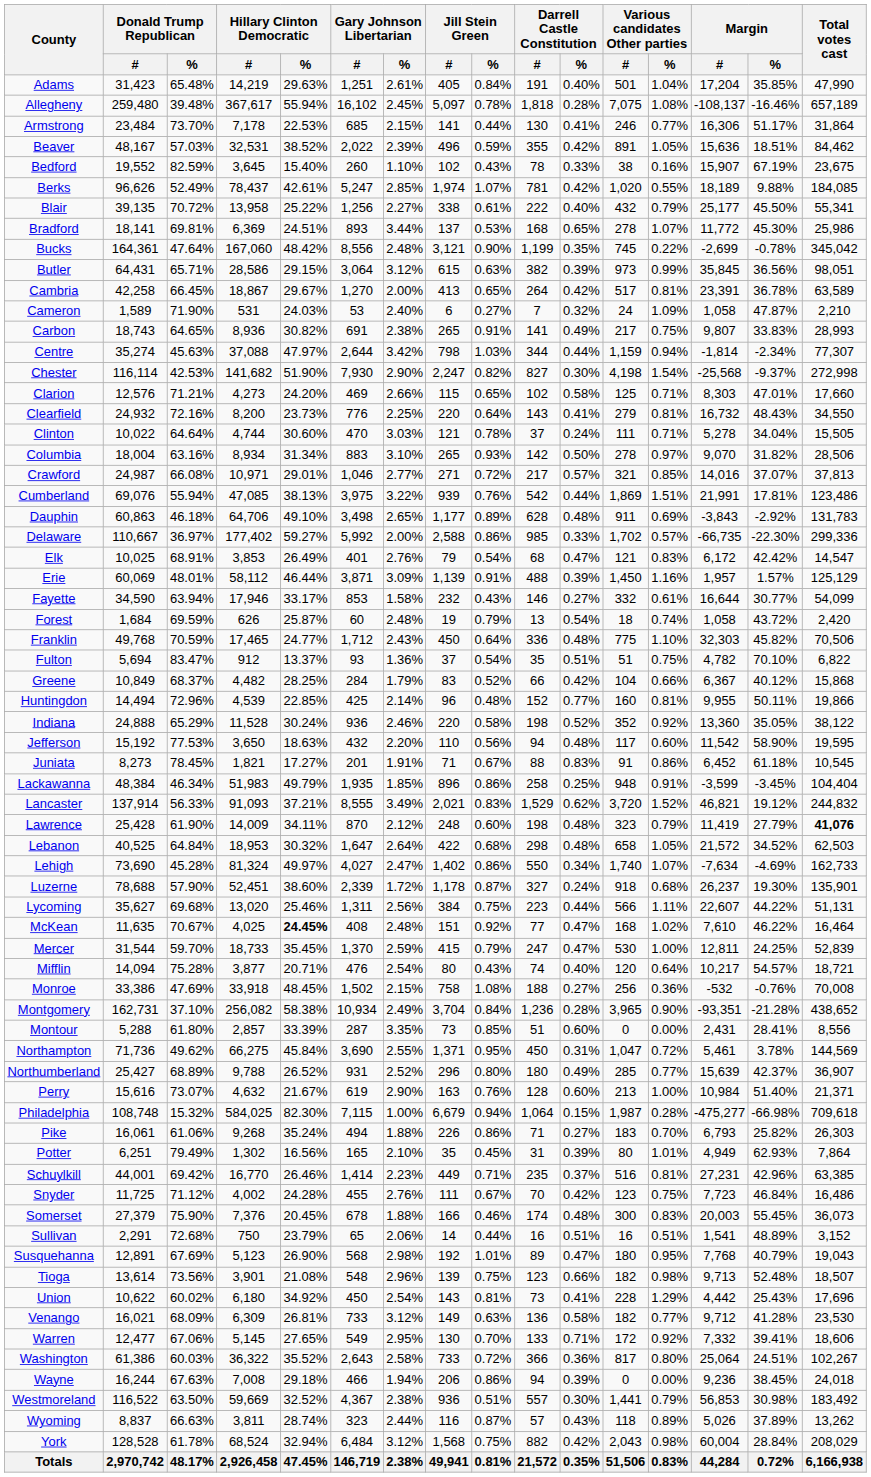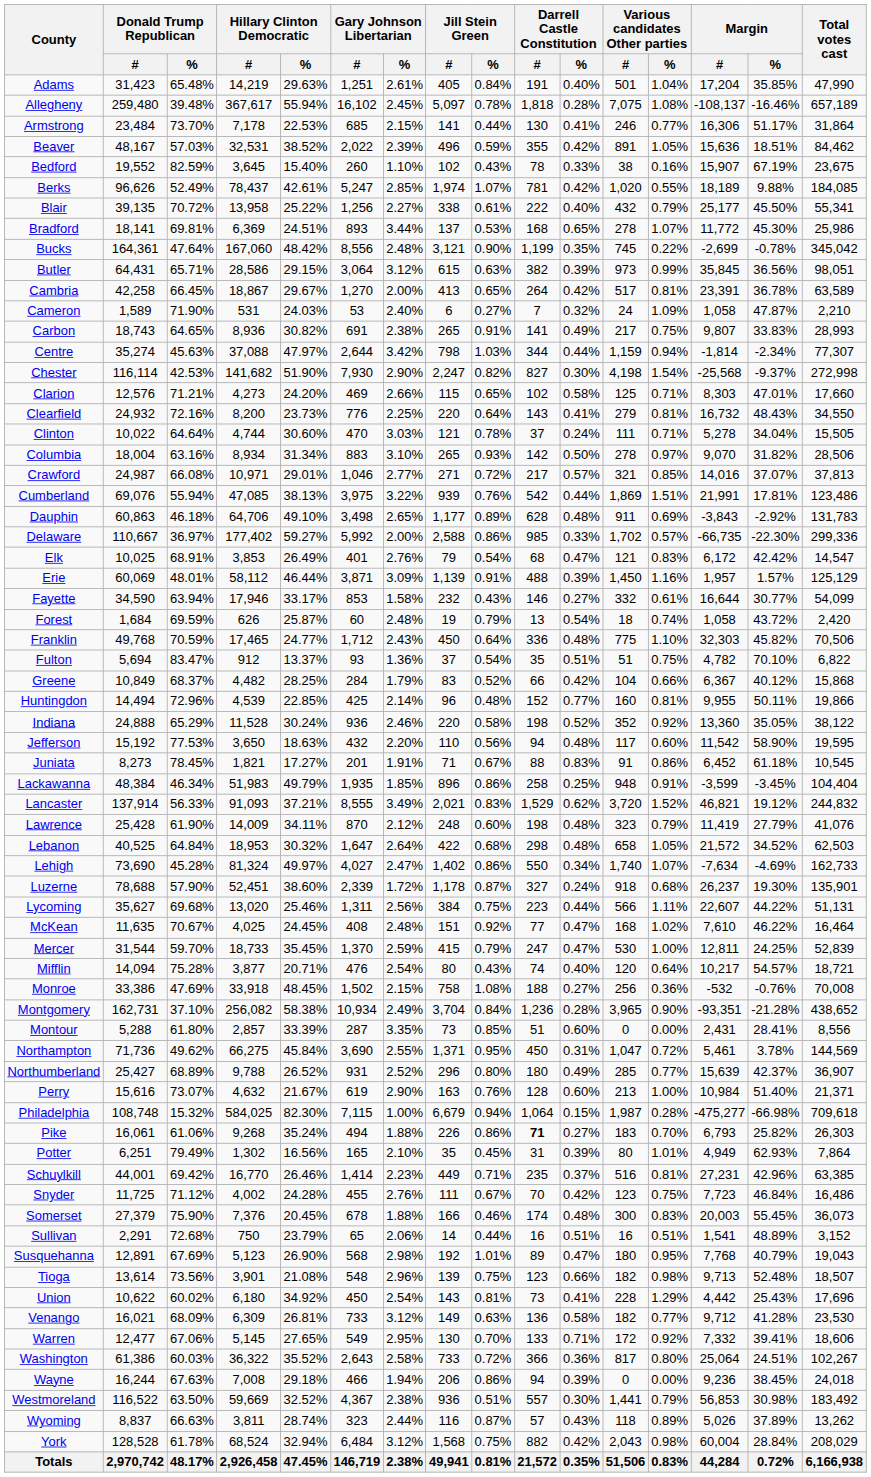(834, 824) bold -> (834, 824) normal
(305, 927) bold -> (305, 927) normal
(537, 1133) normal -> (537, 1133) bold
